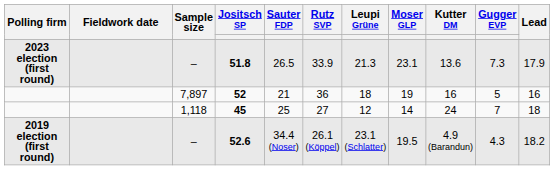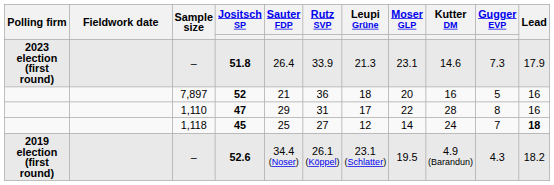(284, 63) 26.5 -> (284, 63) 26.4
(451, 63) 13.6 -> (451, 63) 14.6
(407, 95) 19 -> (407, 95) 20
+ row: (240, 110)
(534, 110) normal -> (534, 126) bold
